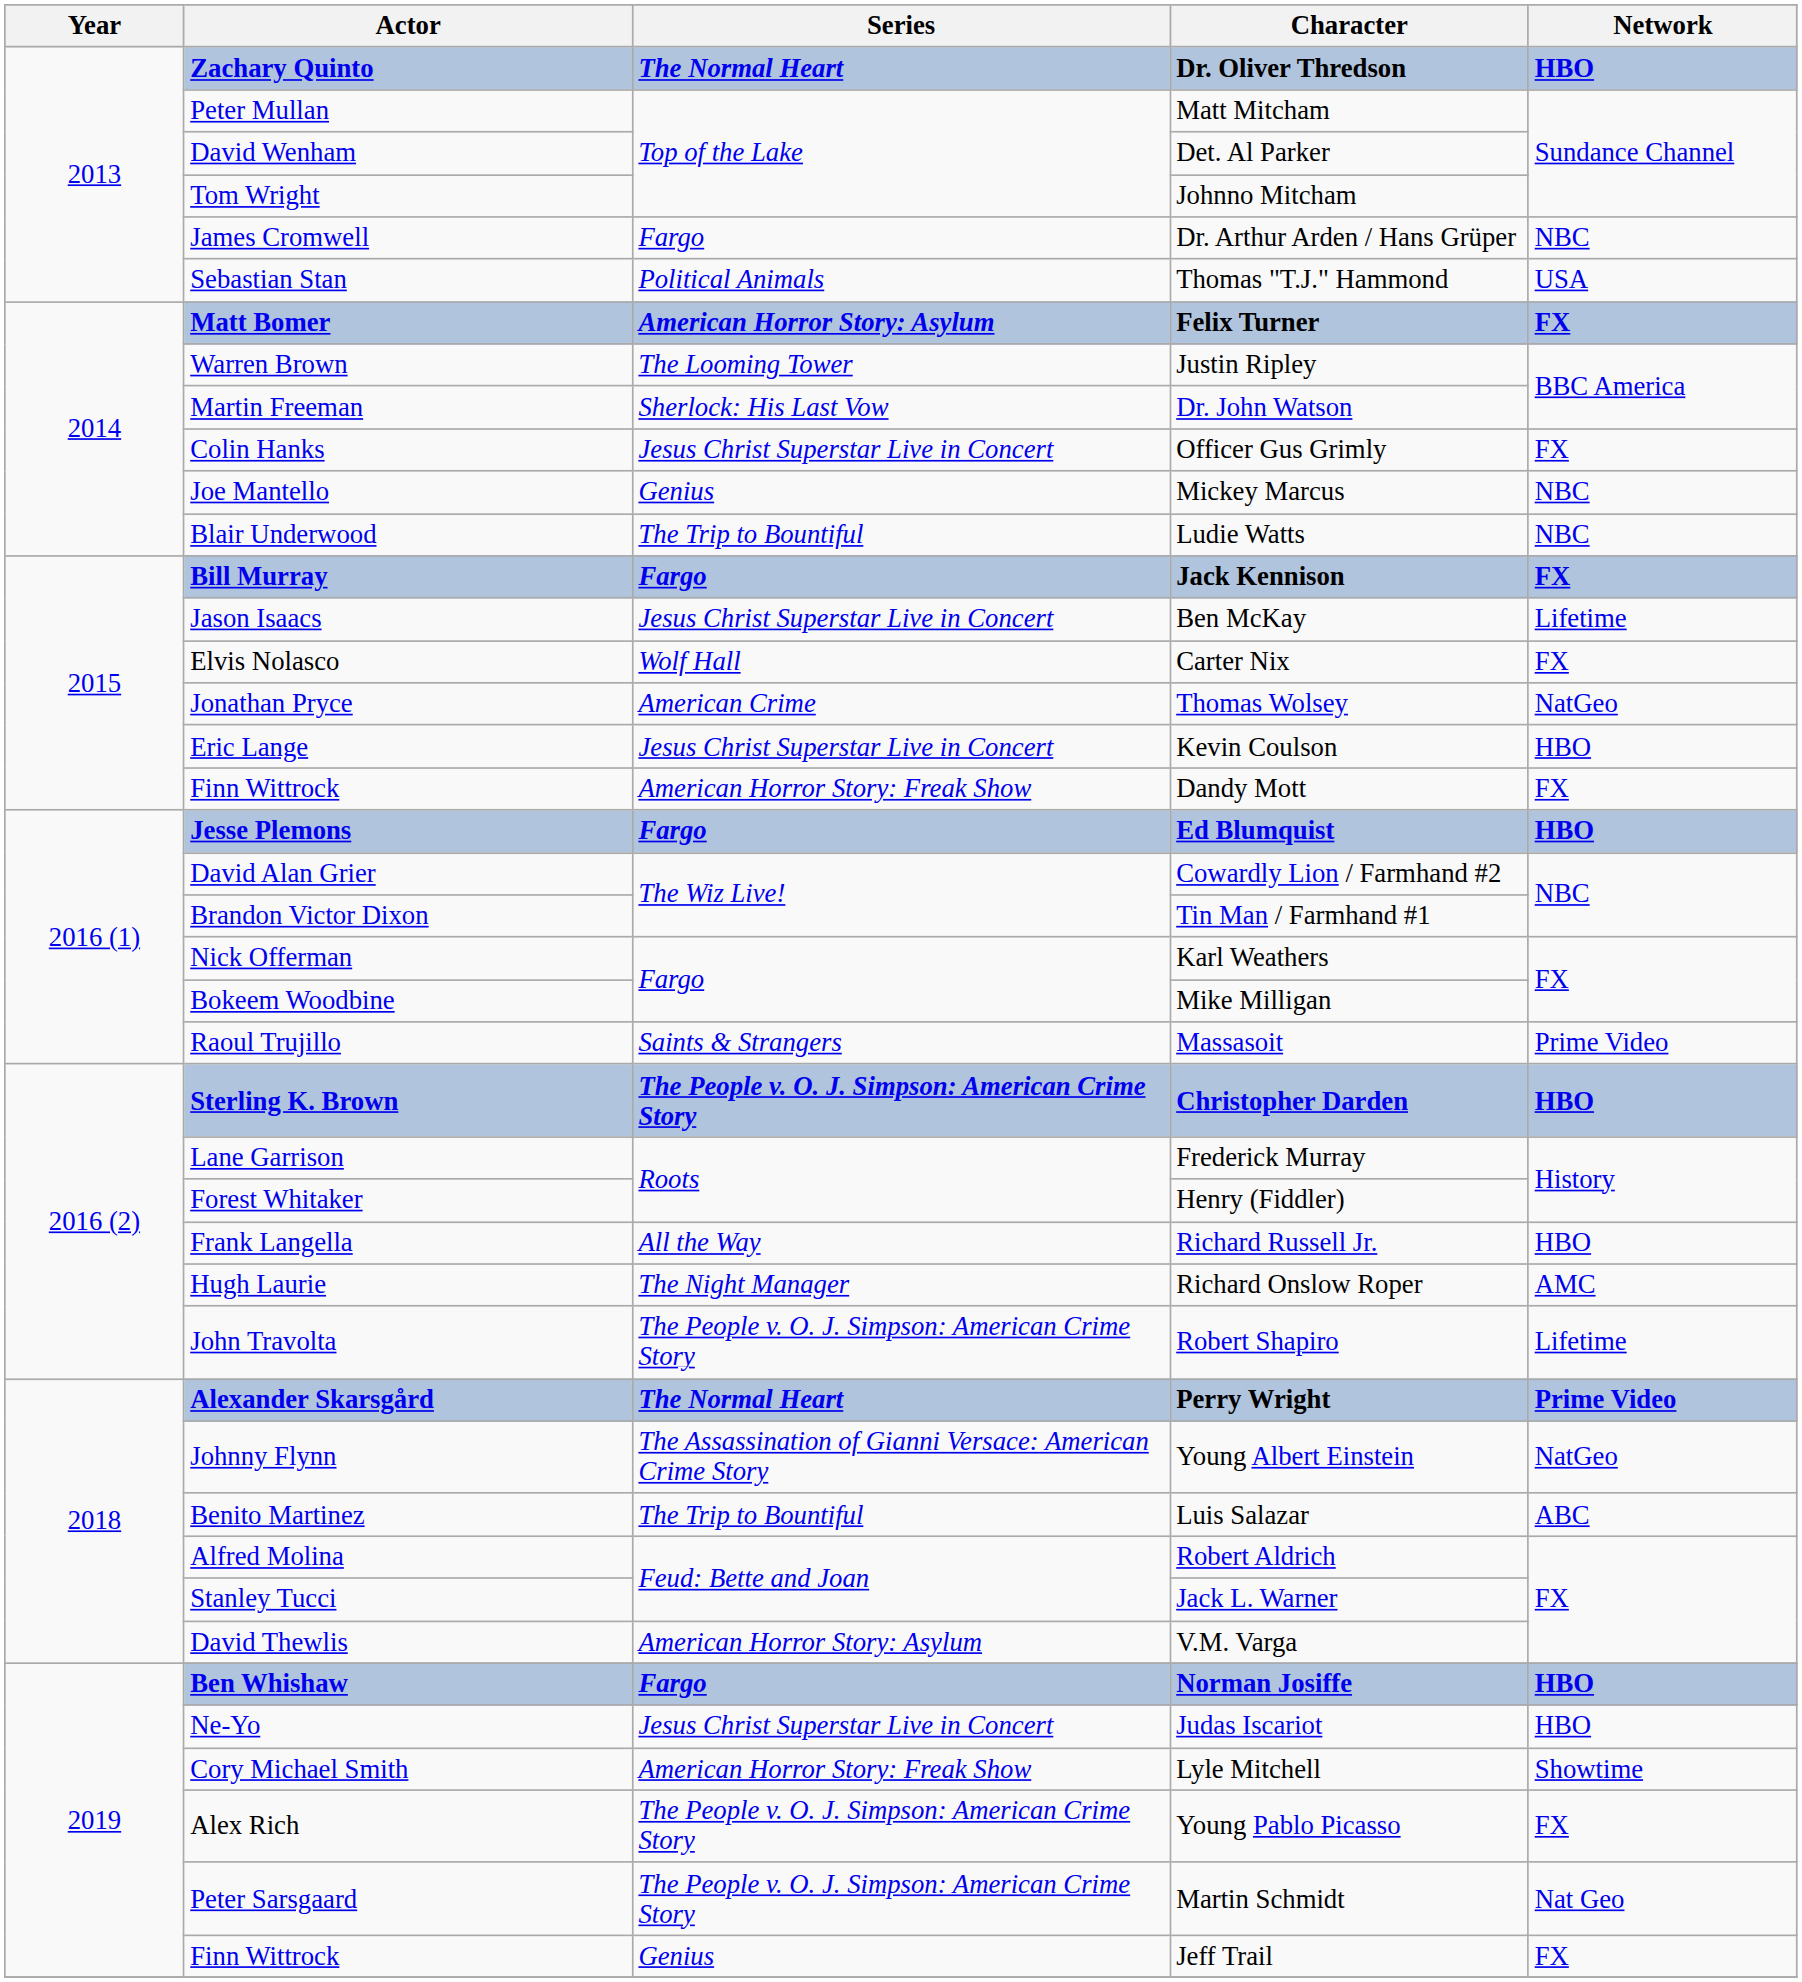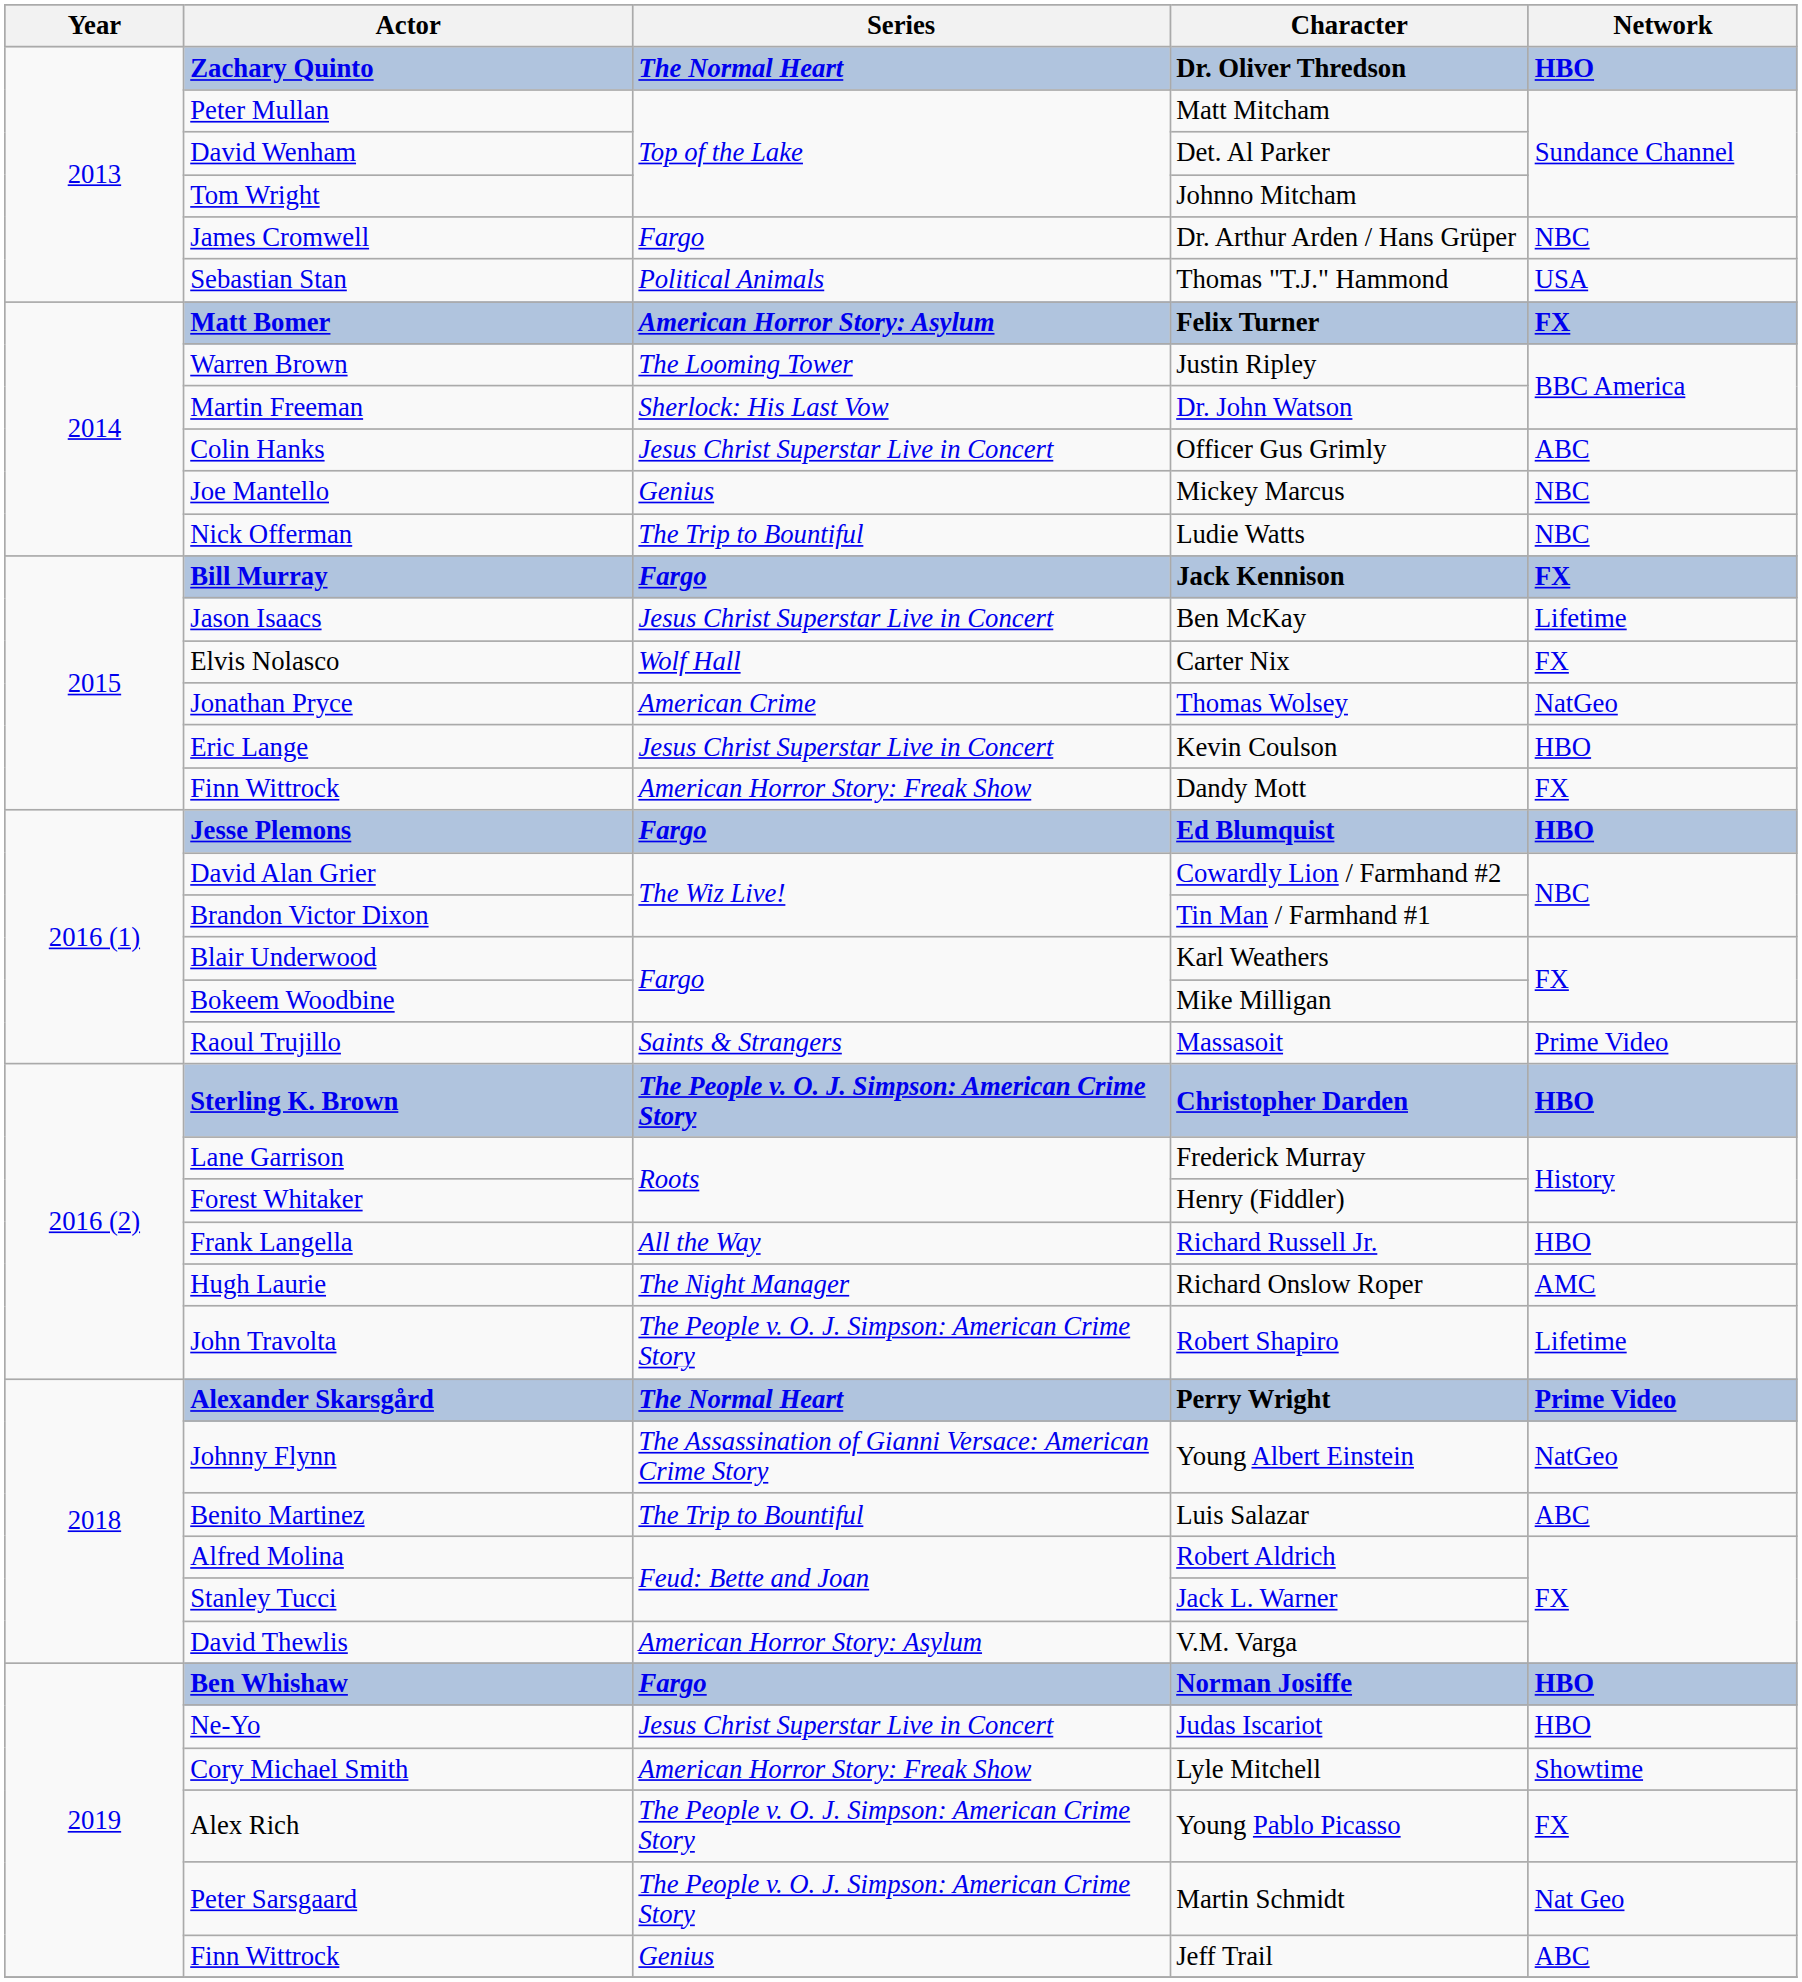(1552, 449) FX -> (1562, 449) ABC
(283, 534) Blair Underwood -> (271, 534) Nick Offerman
(271, 957) Nick Offerman -> (283, 957) Blair Underwood
(1552, 1955) FX -> (1562, 1955) ABC
